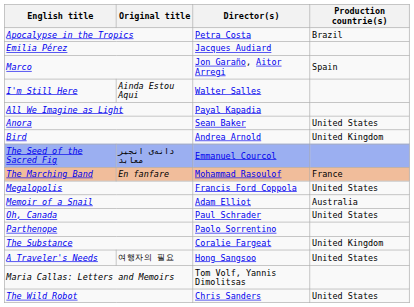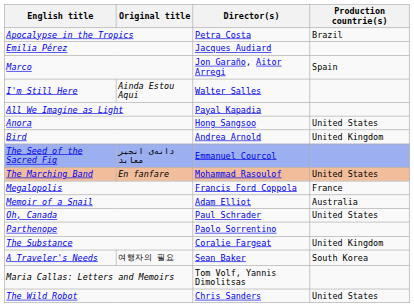(221, 123) Sean Baker -> (226, 123) Hong Sangsoo
(327, 174) France -> (345, 174) United States
(345, 188) United States -> (327, 188) France
(226, 258) Hong Sangsoo -> (221, 258) Sean Baker
(345, 258) United States -> (340, 258) South Korea
